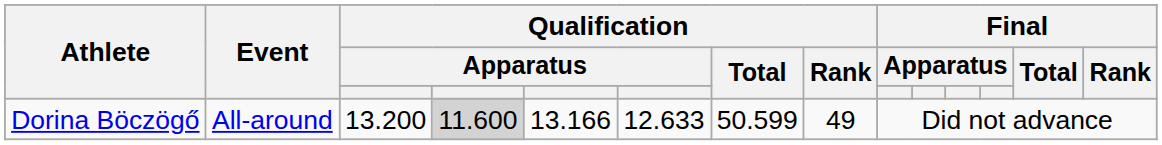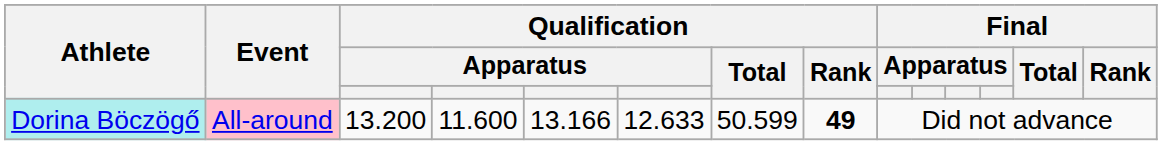(105, 120) no background -> (105, 120) paleturquoise background
(272, 120) no background -> (272, 120) pink background
(478, 120) lightgrey background -> (478, 120) no background
(841, 120) normal -> (841, 120) bold
